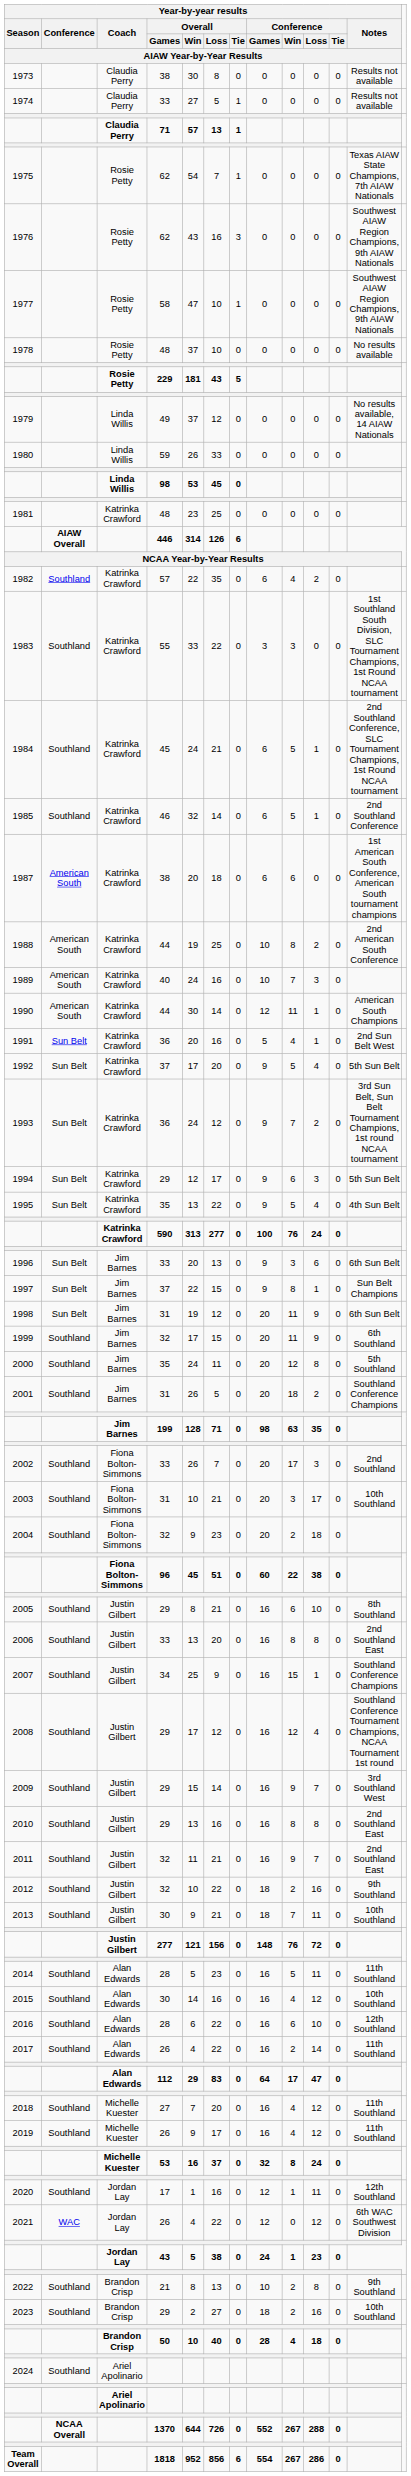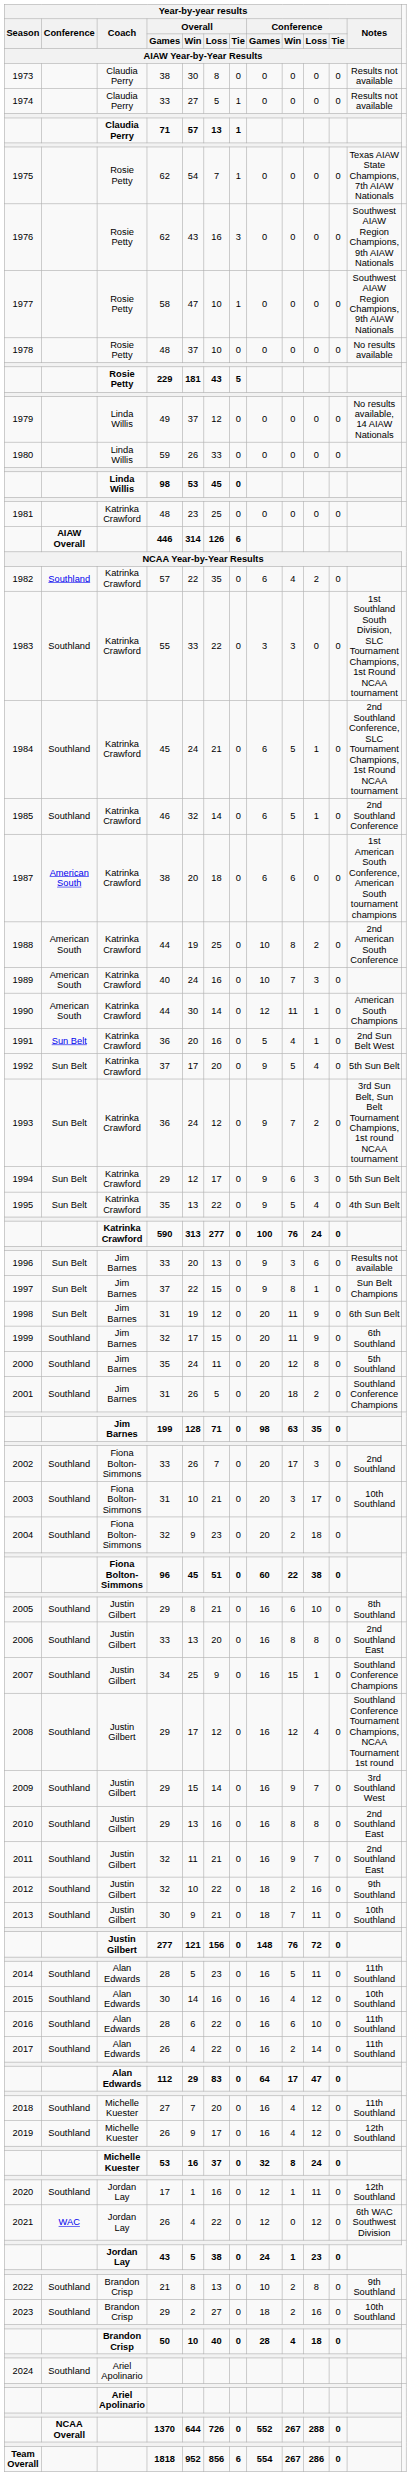(374, 1263) 6th Sun Belt -> (374, 1263) Results not available
(374, 2024) 12th Southland -> (374, 2024) 11th Southland
(374, 2133) 11th Southland -> (374, 2133) 12th Southland
